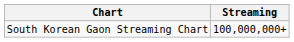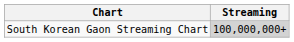(250, 29) no background -> (250, 29) lightgrey background
